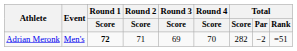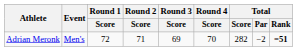(105, 39) bold -> (105, 39) normal
(281, 39) normal -> (281, 39) bold
